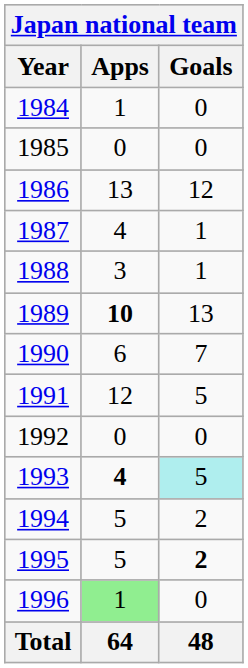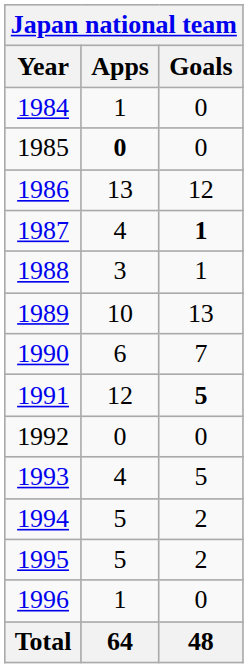(120, 148) normal -> (120, 148) bold
(201, 230) normal -> (201, 230) bold
(120, 312) bold -> (120, 312) normal
(201, 395) normal -> (201, 395) bold
(120, 477) bold -> (120, 477) normal
(201, 477) paleturquoise background -> (201, 477) no background
(201, 559) bold -> (201, 559) normal
(120, 600) lightgreen background -> (120, 600) no background
